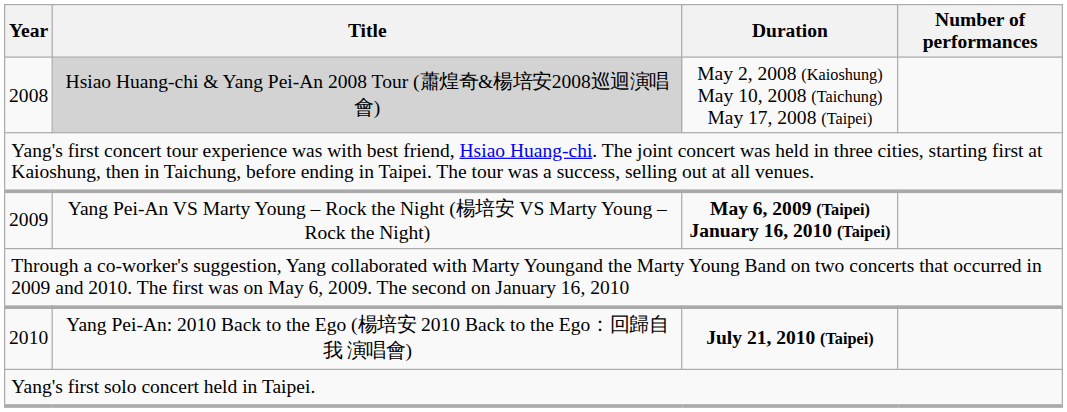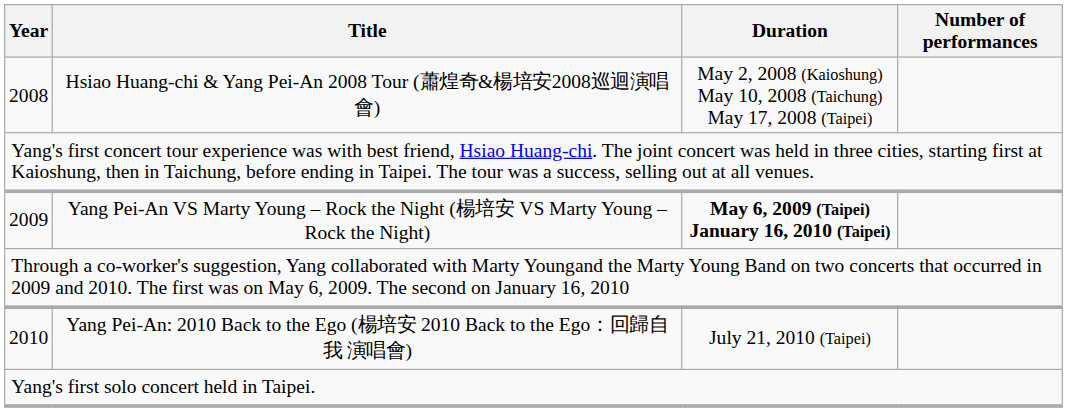(367, 94) lightgrey background -> (367, 94) no background
(790, 338) bold -> (790, 338) normal
